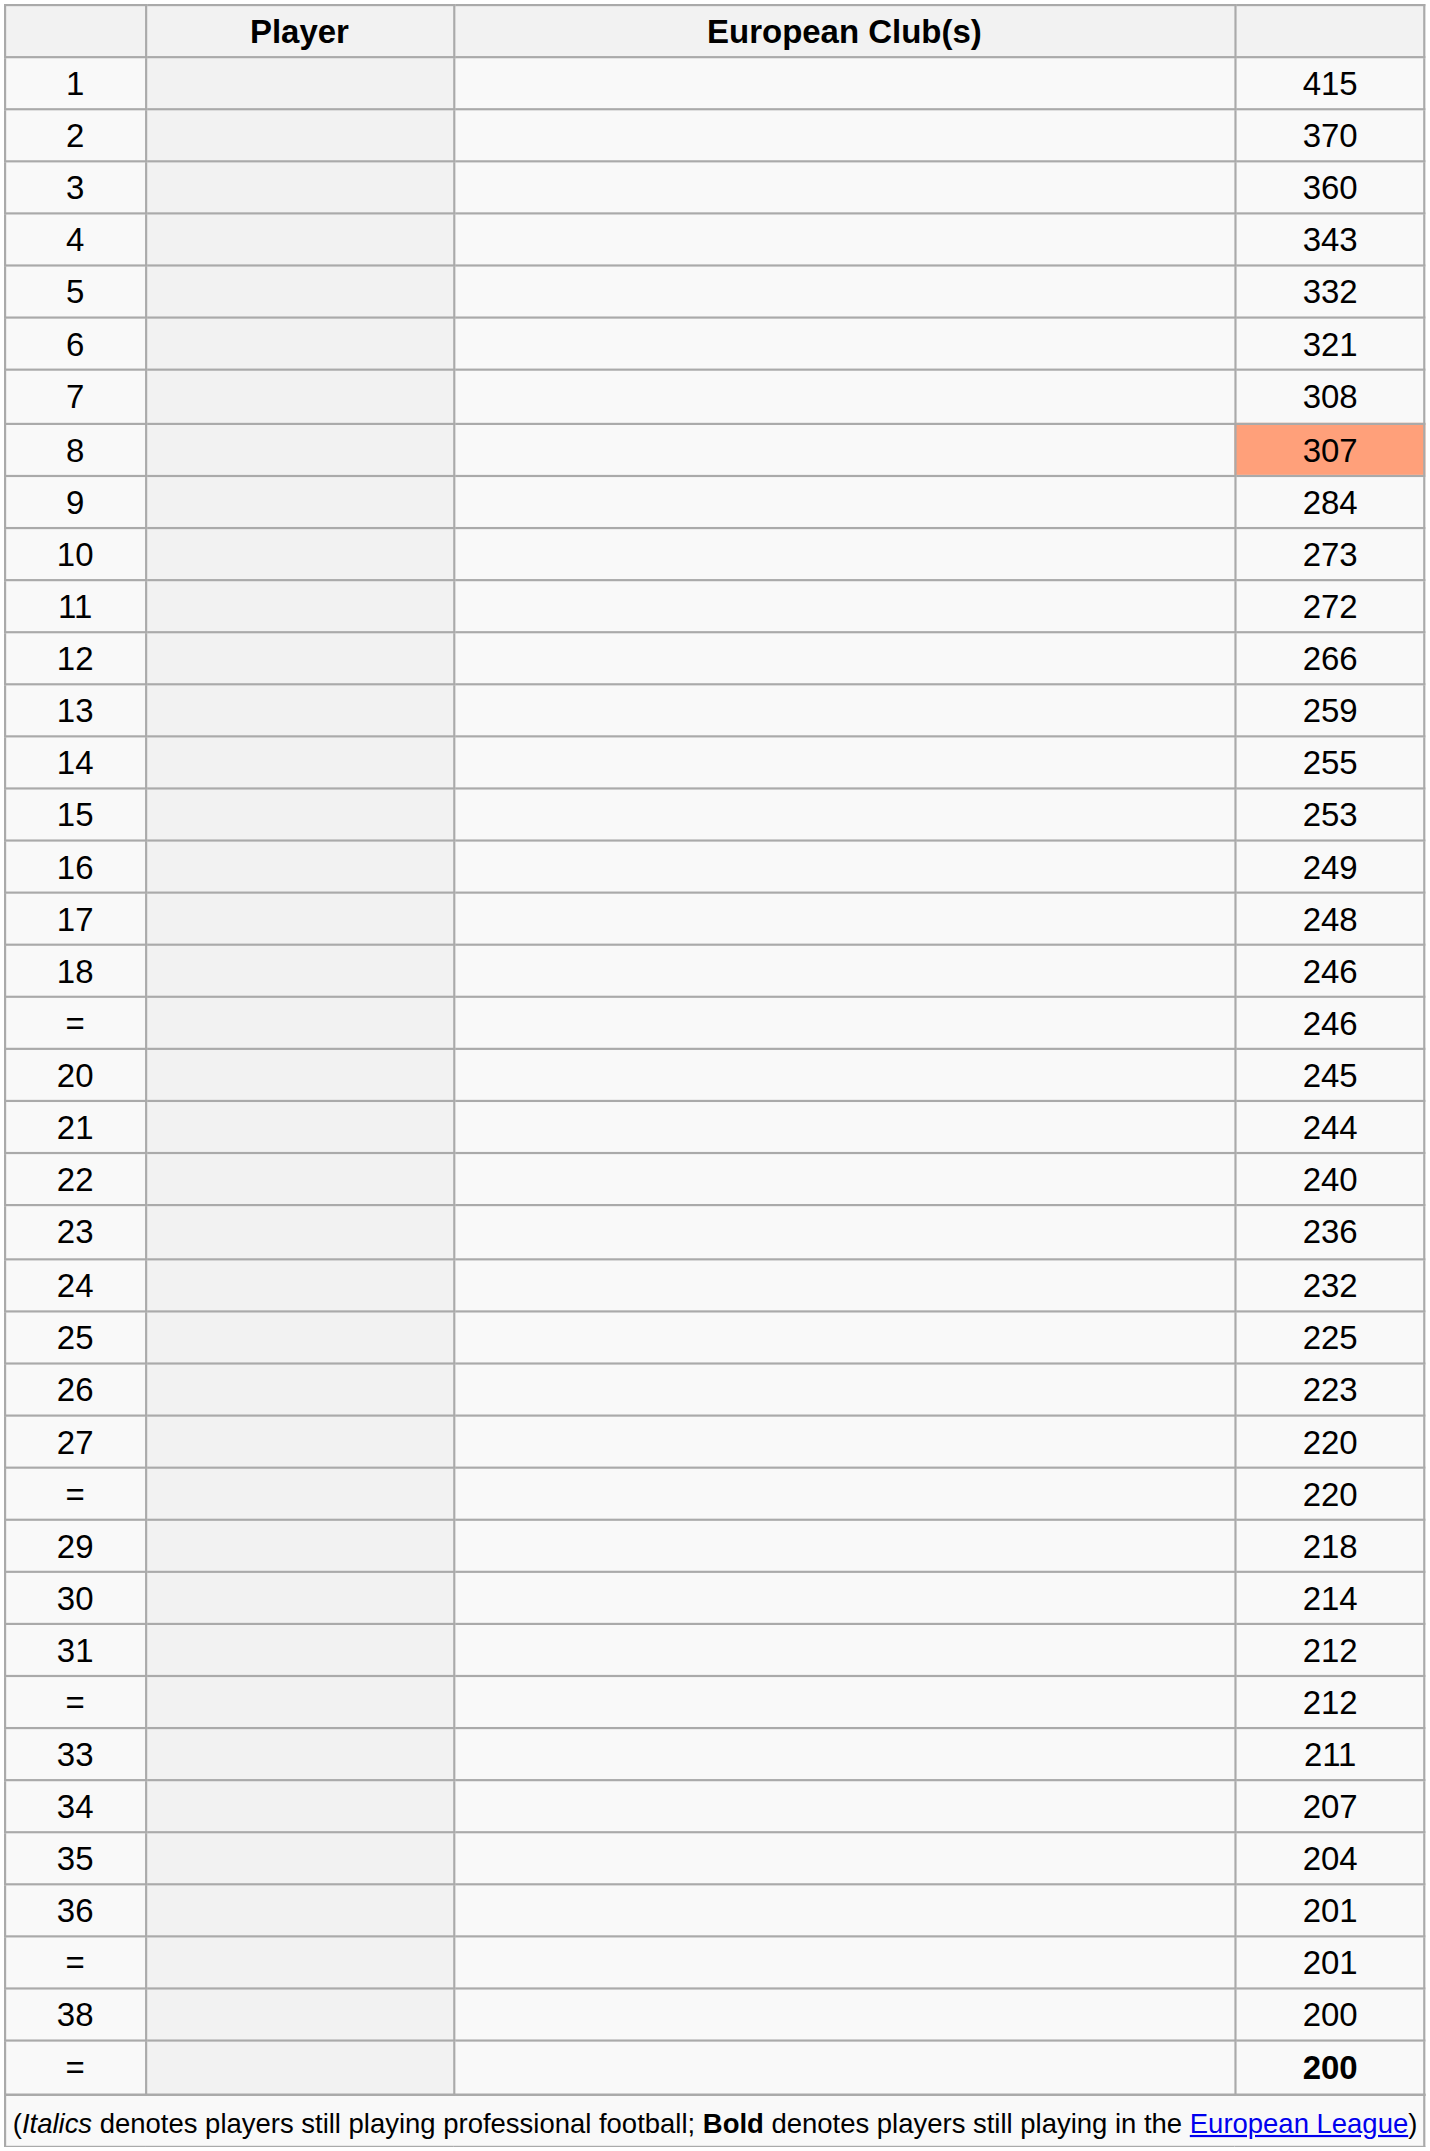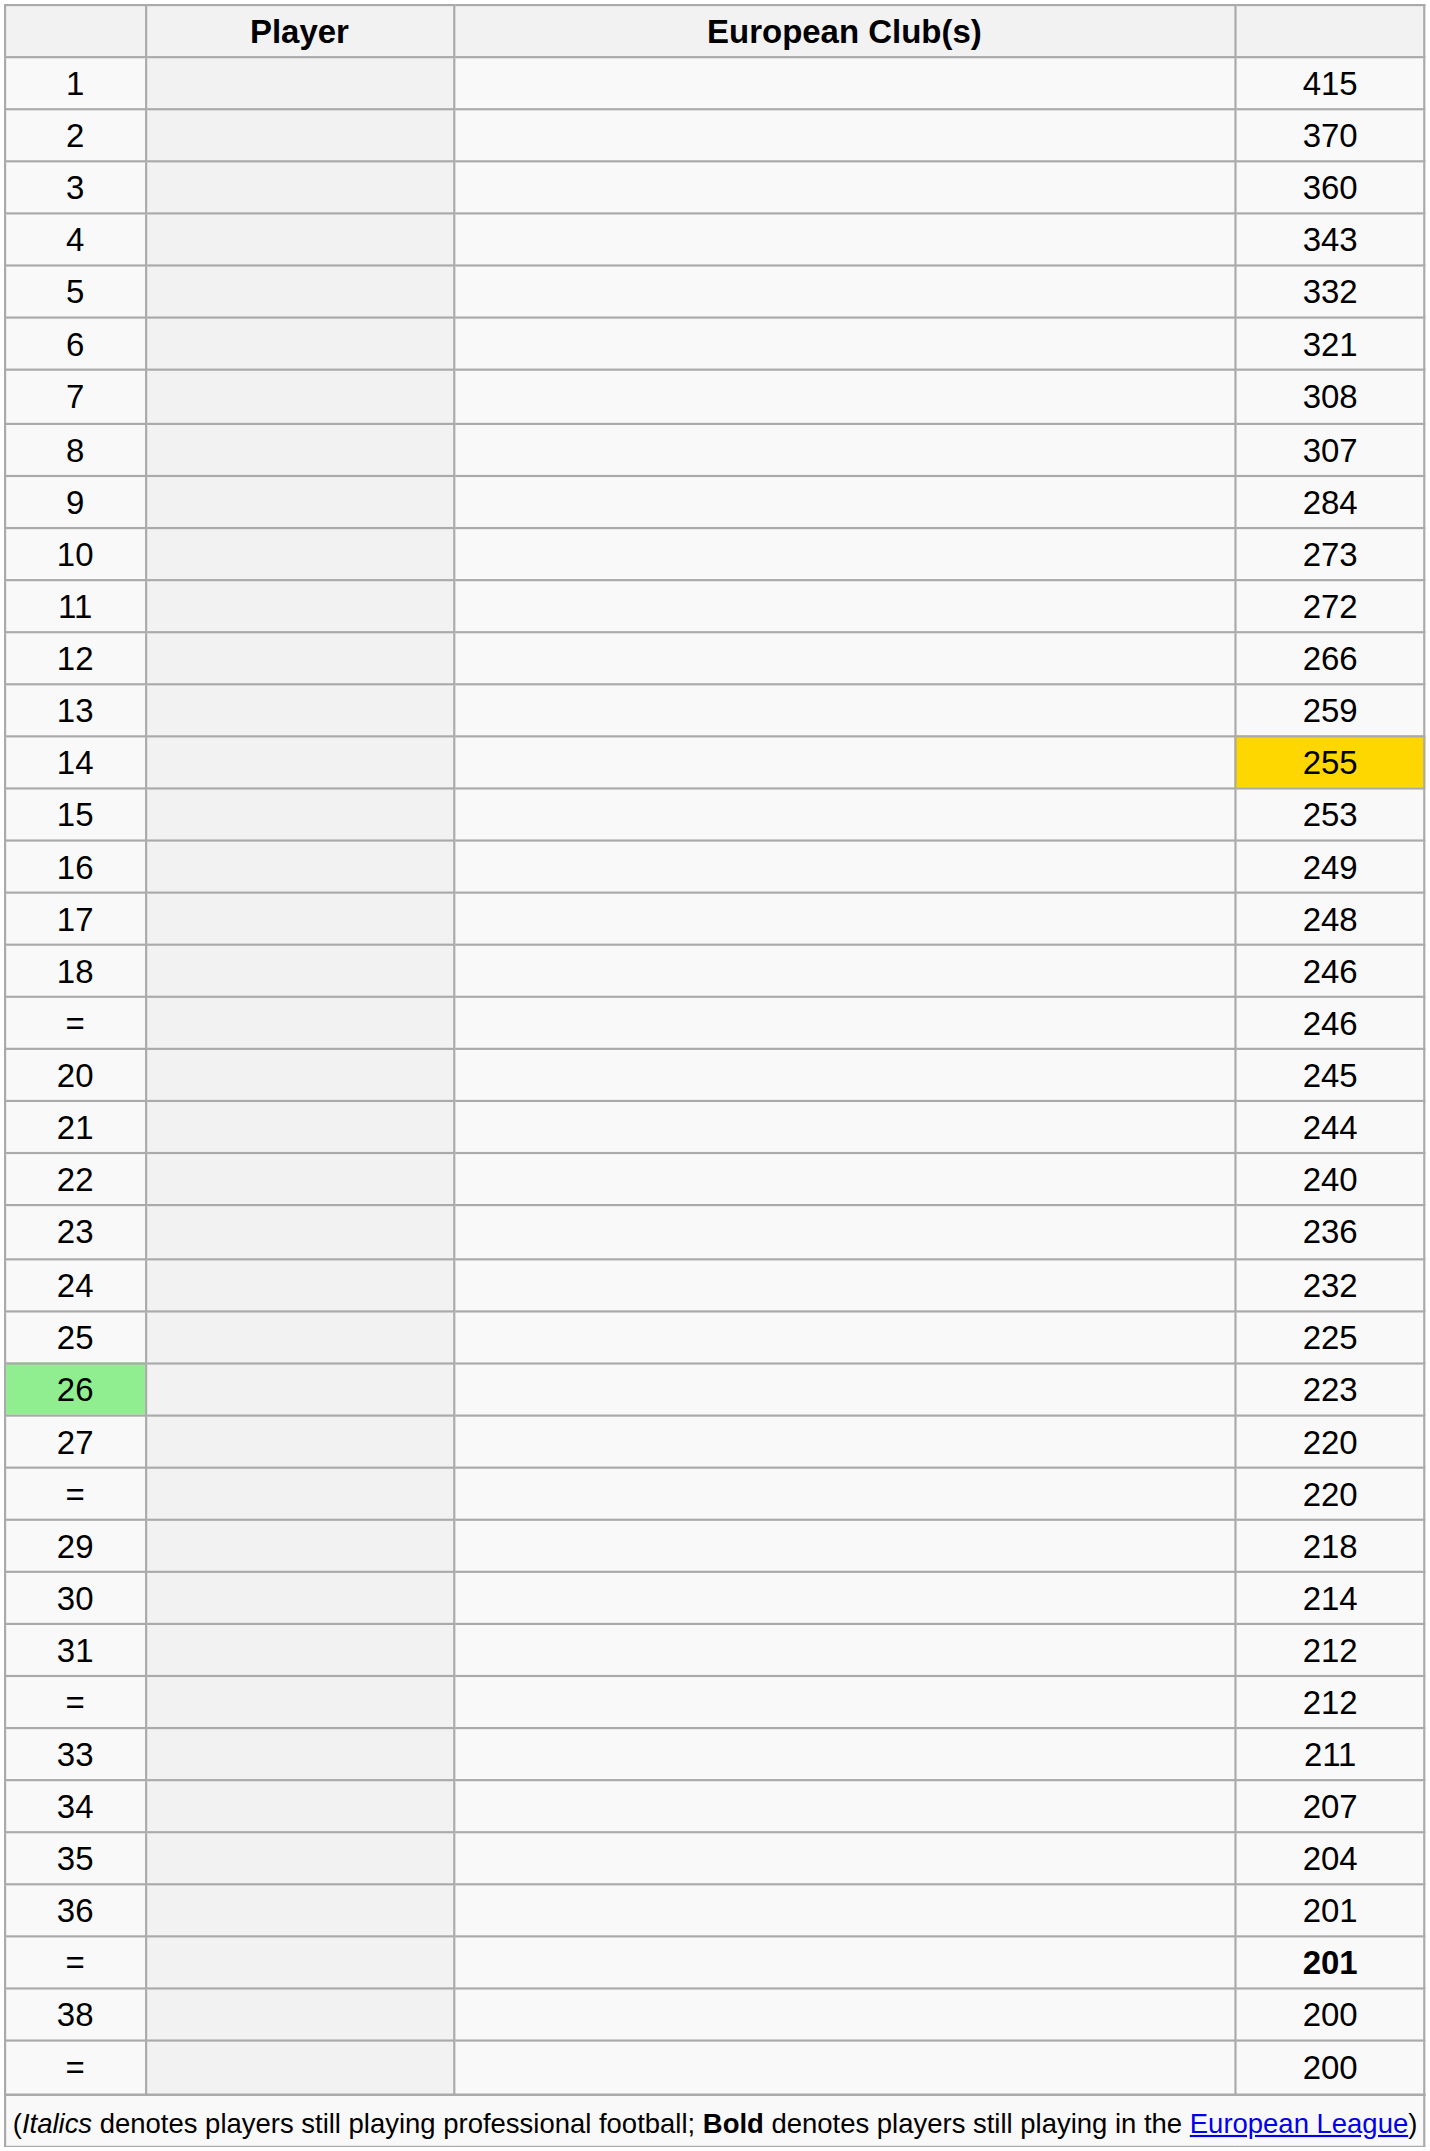(1330, 449) lightsalmon background -> (1330, 449) no background
(1330, 762) no background -> (1330, 762) gold background
(75, 1389) no background -> (75, 1389) lightgreen background
(1330, 1963) normal -> (1330, 1963) bold
(1330, 2068) bold -> (1330, 2068) normal
